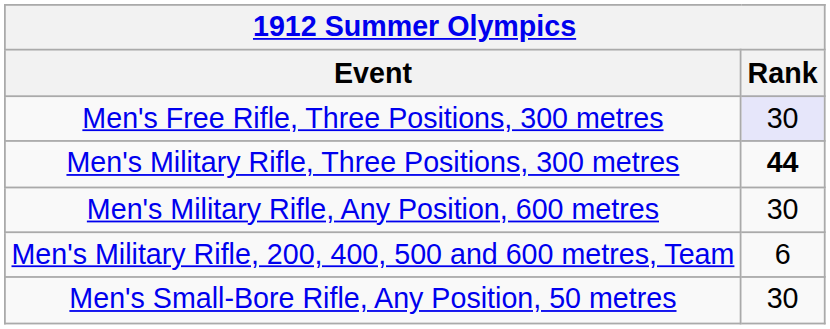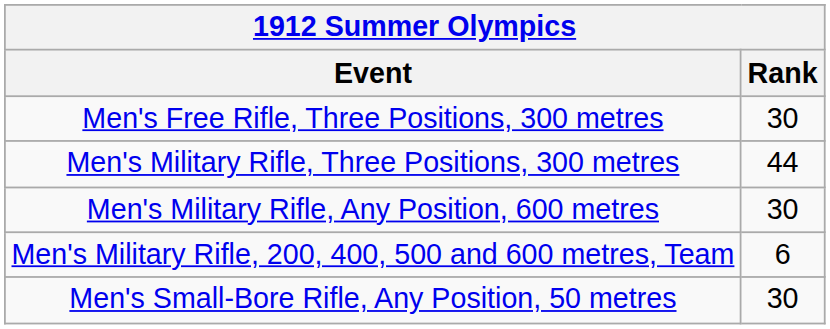(783, 118) lavender background -> (783, 118) no background
(783, 163) bold -> (783, 163) normal
